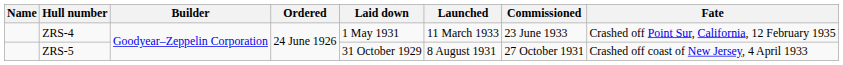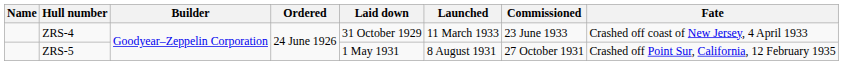(371, 32) 1 May 1931 -> (382, 32) 31 October 1929
(713, 32) Crashed off Point Sur, California, 12 February 1935 -> (699, 32) Crashed off coast of New Jersey, 4 April 1933
(382, 51) 31 October 1929 -> (371, 51) 1 May 1931
(699, 51) Crashed off coast of New Jersey, 4 April 1933 -> (713, 51) Crashed off Point Sur, California, 12 February 1935
